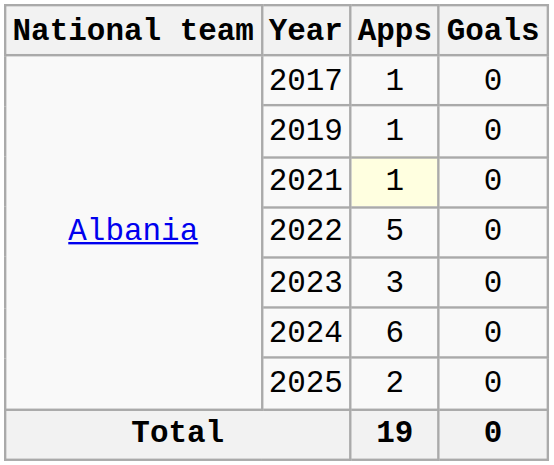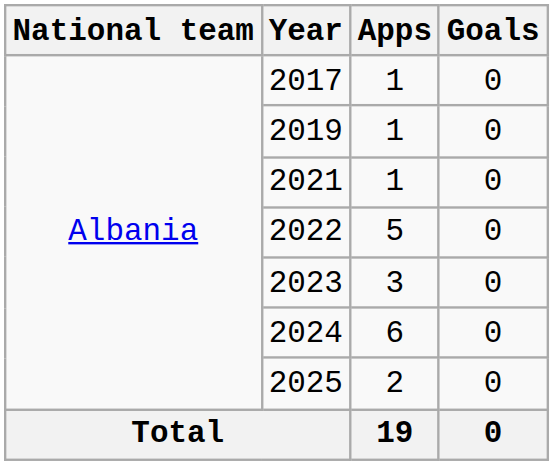(395, 182) lightyellow background -> (395, 182) no background
